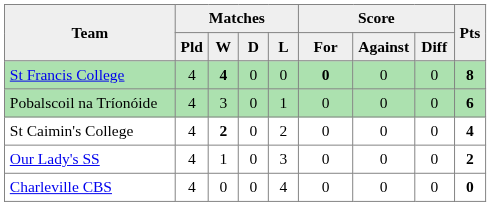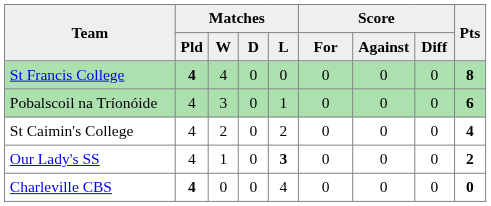(192, 74) normal -> (192, 74) bold
(223, 74) bold -> (223, 74) normal
(326, 74) bold -> (326, 74) normal
(223, 131) bold -> (223, 131) normal
(283, 159) normal -> (283, 159) bold
(192, 187) normal -> (192, 187) bold
